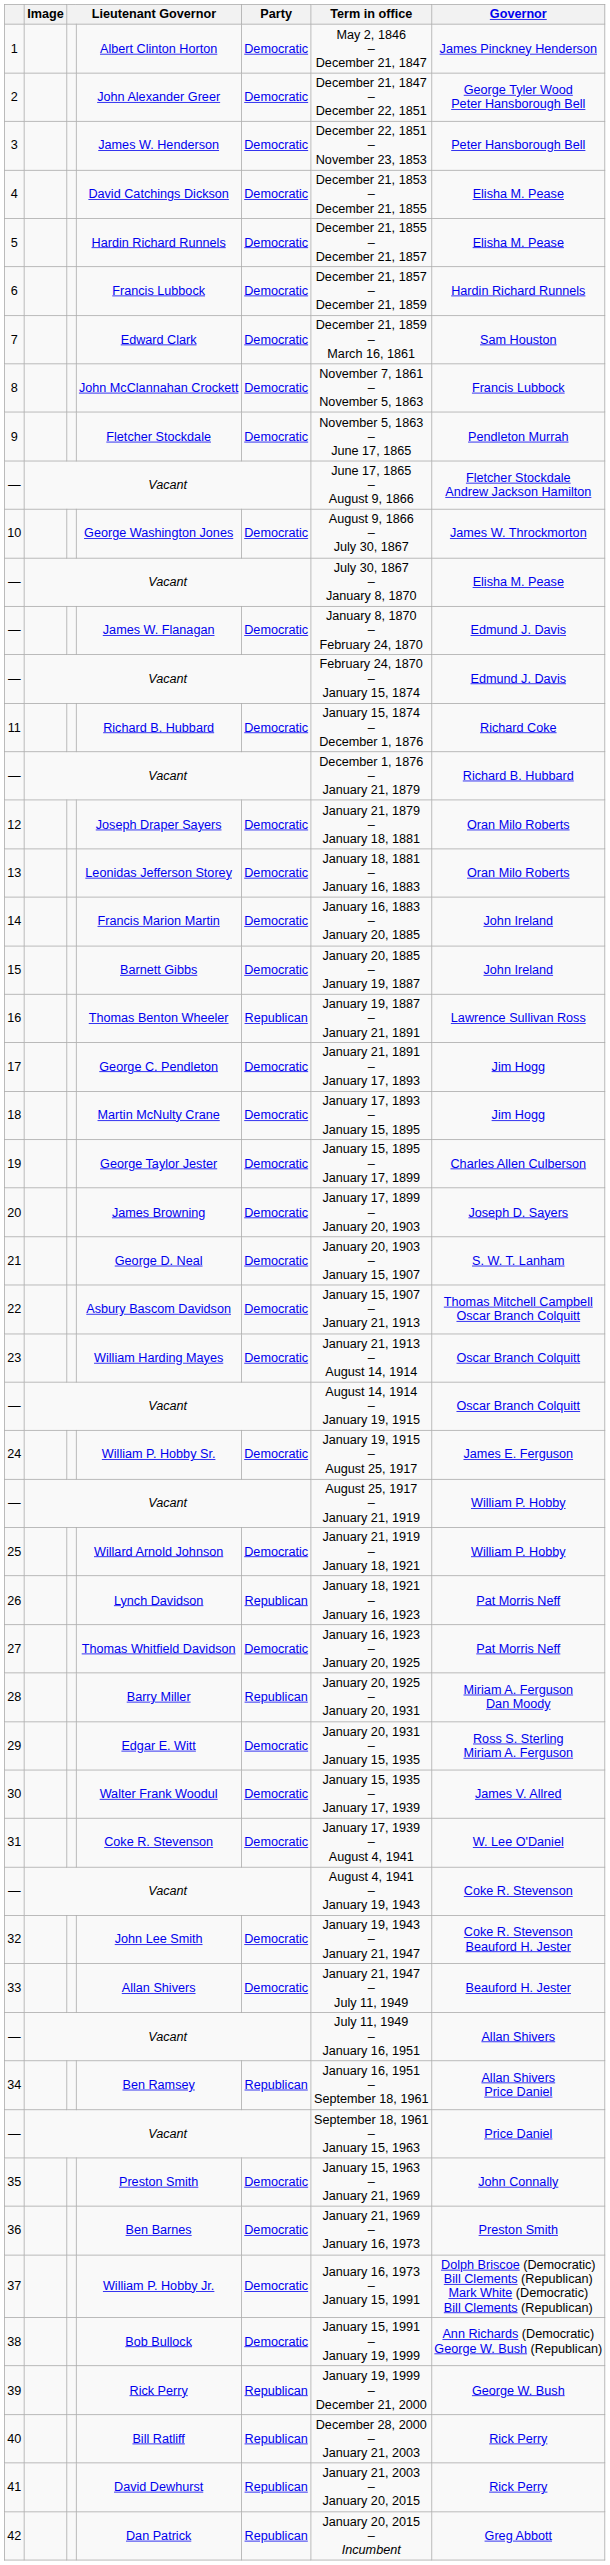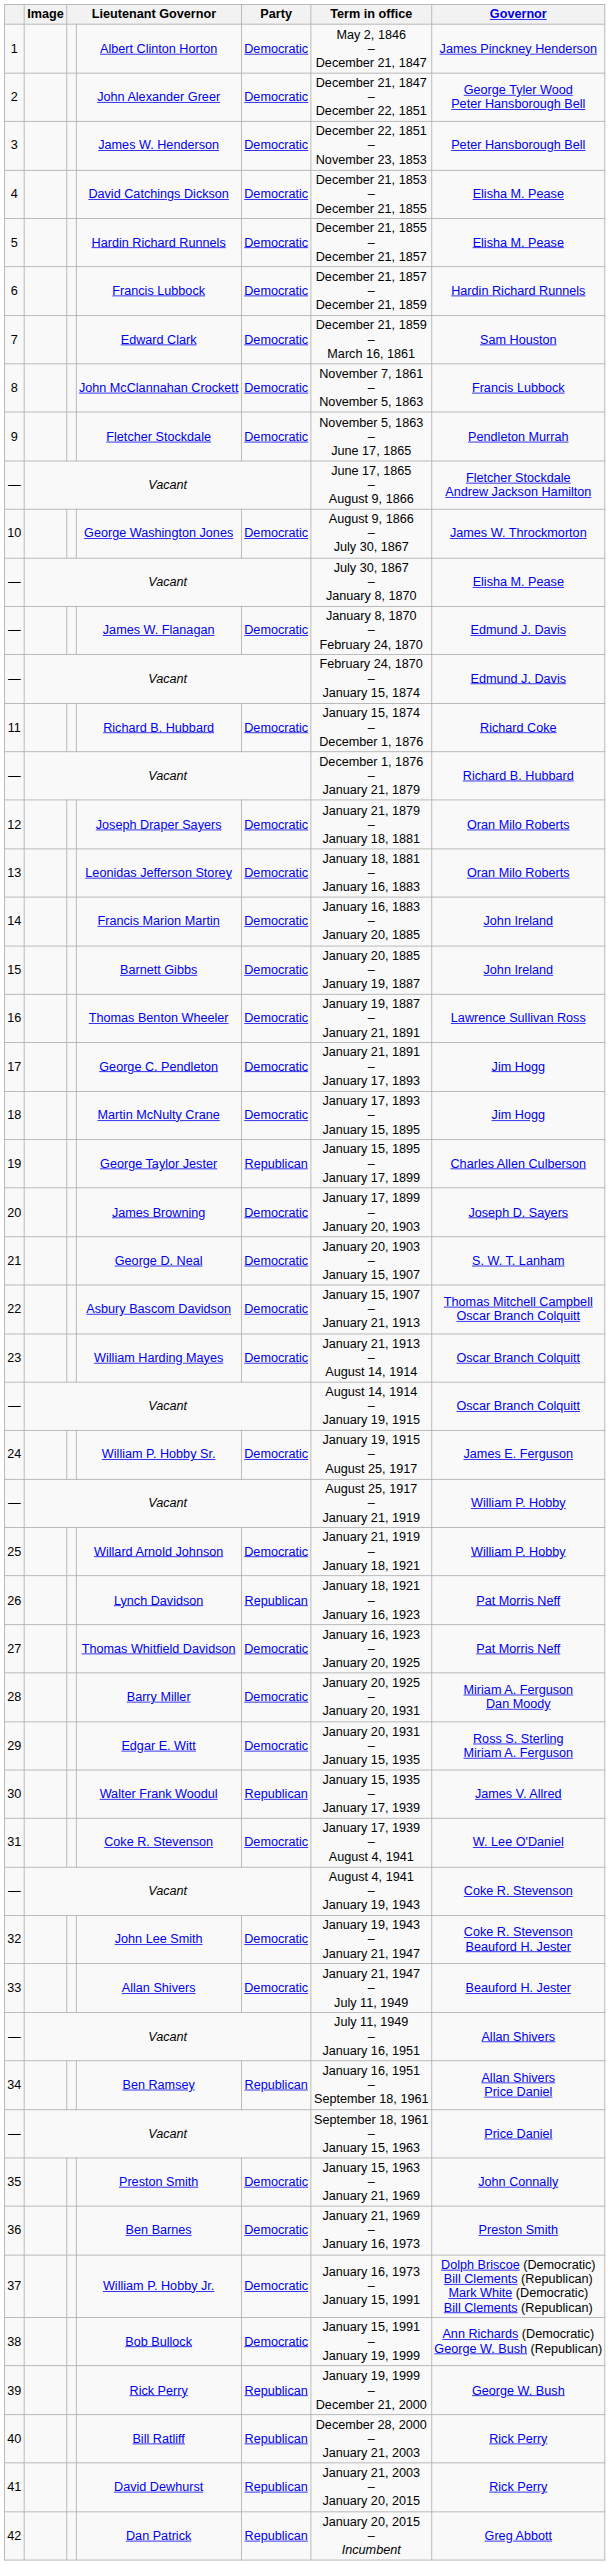(276, 1018) Republican -> (276, 1018) Democratic
(276, 1163) Democratic -> (276, 1163) Republican
(276, 1697) Republican -> (276, 1697) Democratic
(276, 1794) Democratic -> (276, 1794) Republican
